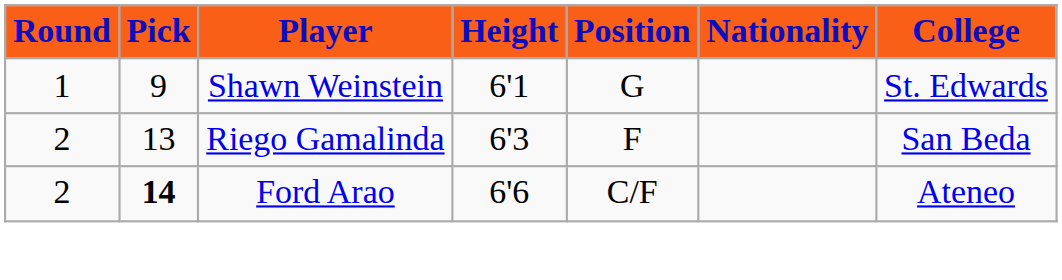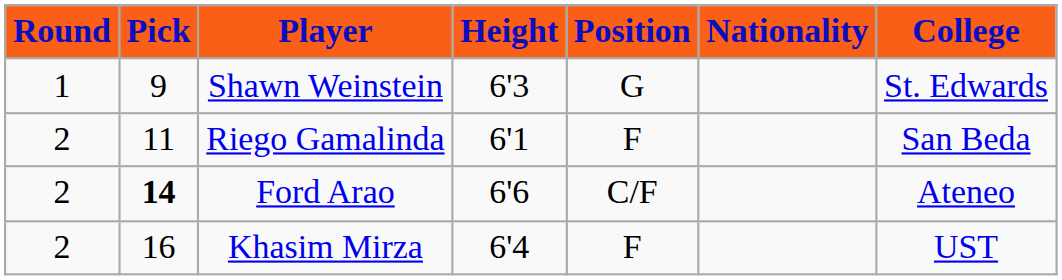(509, 85) 6'1 -> (509, 85) 6'3
(159, 138) 13 -> (159, 138) 11
(509, 138) 6'3 -> (509, 138) 6'1
+ row: (325, 246)
